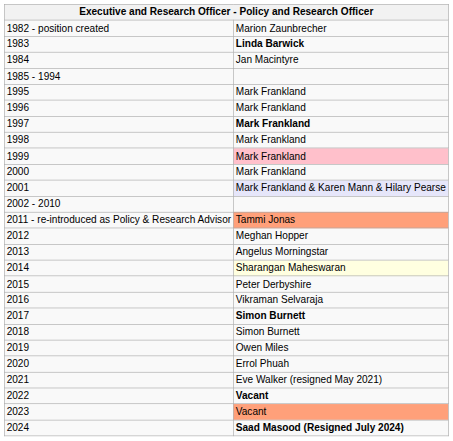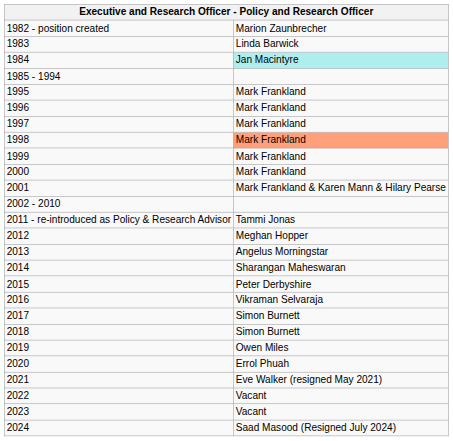(270, 44) bold -> (267, 44) normal
(267, 60) no background -> (267, 60) paleturquoise background
(273, 124) bold -> (271, 124) normal
(271, 140) no background -> (271, 140) lightsalmon background
(271, 156) pink background -> (271, 156) no background
(341, 188) lavender background -> (341, 188) no background
(265, 220) lightsalmon background -> (265, 220) no background
(291, 268) lightyellow background -> (291, 268) no background
(270, 316) bold -> (268, 316) normal
(252, 396) bold -> (251, 396) normal
(251, 412) lightsalmon background -> (251, 412) no background
(320, 428) bold -> (316, 428) normal
